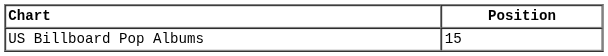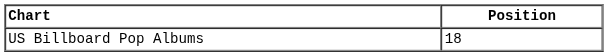(453, 39) 15 -> (453, 39) 18
